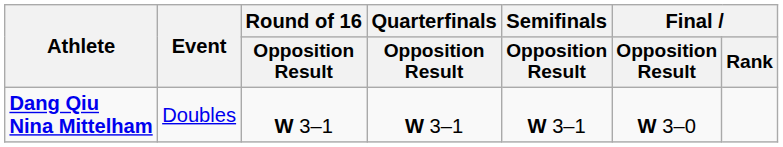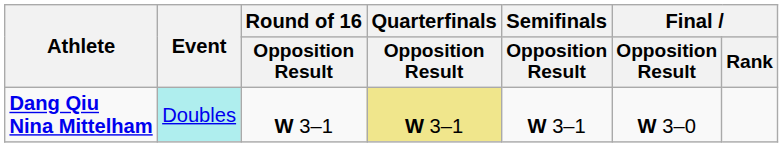(199, 115) no background -> (199, 115) paleturquoise background
(434, 126) no background -> (434, 126) khaki background
